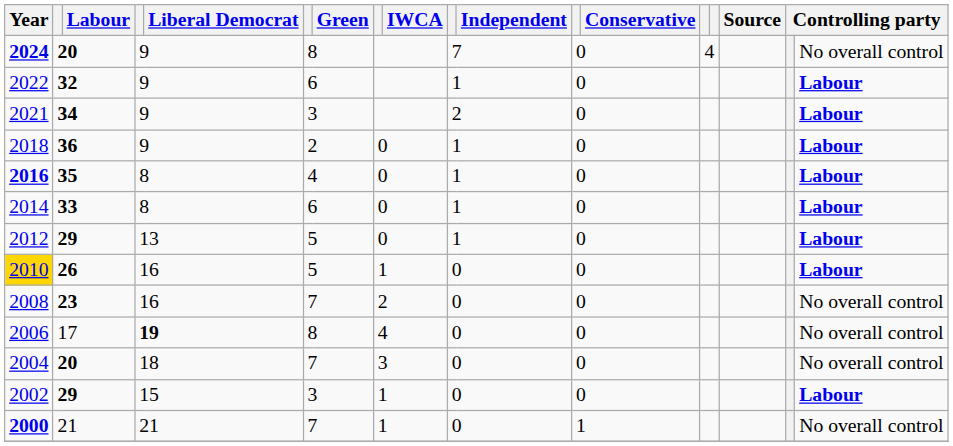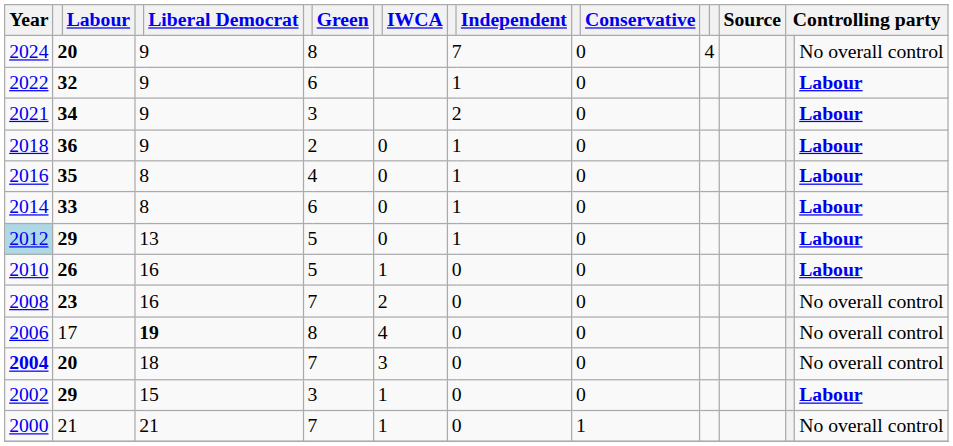(29, 51) bold -> (29, 51) normal
(29, 176) bold -> (29, 176) normal
(29, 238) no background -> (29, 238) lightblue background
(29, 269) gold background -> (29, 269) no background
(29, 363) normal -> (29, 363) bold
(29, 425) bold -> (29, 425) normal
